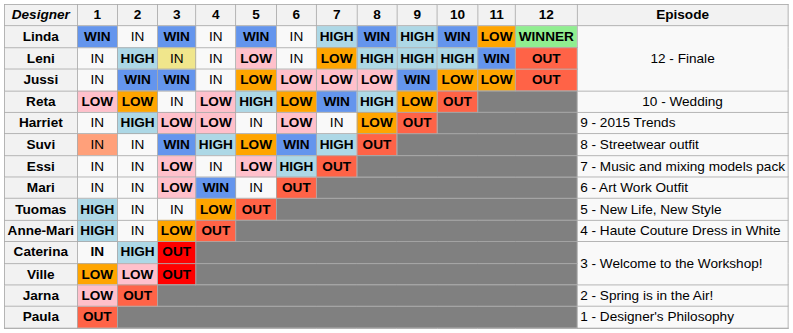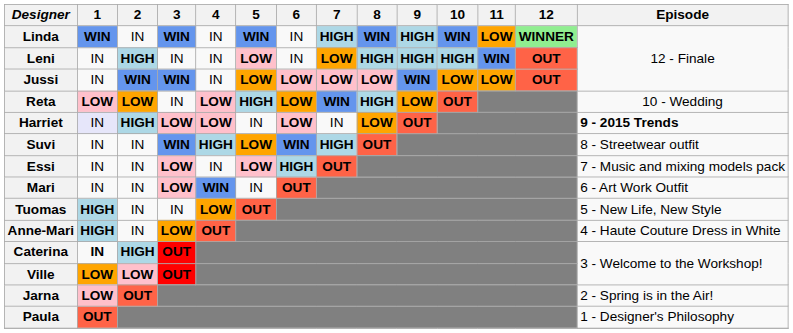(177, 58) khaki background -> (177, 58) no background
(97, 123) no background -> (97, 123) lavender background
(628, 123) normal -> (629, 123) bold
(97, 144) lightsalmon background -> (97, 144) no background
